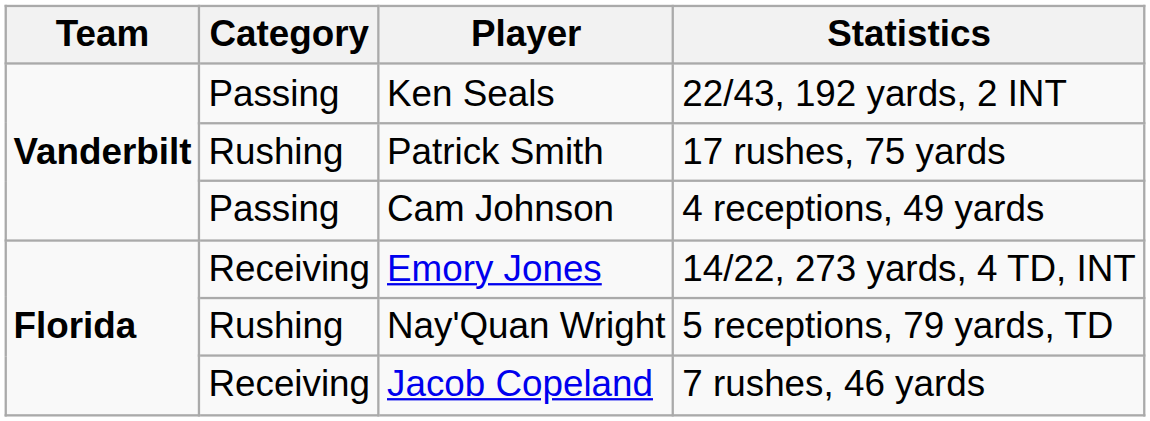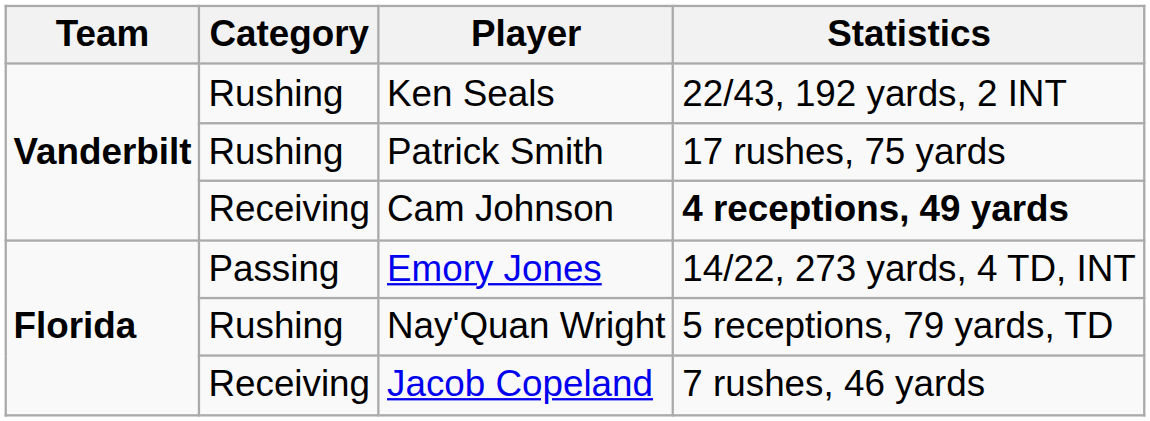(274, 92) Passing -> (276, 92) Rushing
(274, 209) Passing -> (289, 209) Receiving
(863, 209) normal -> (876, 209) bold
(289, 267) Receiving -> (274, 267) Passing
